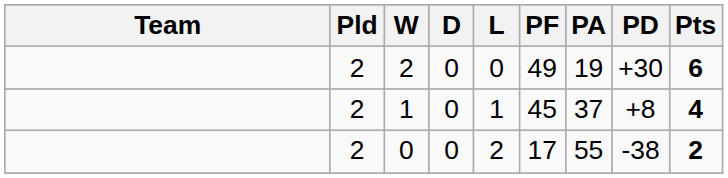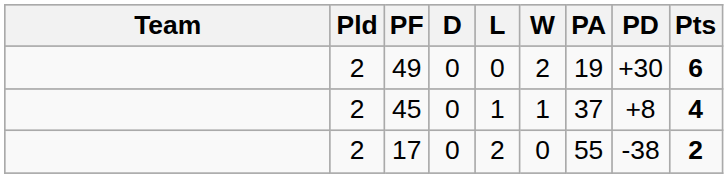columns swapped: (406, 25) <-> (542, 25)
